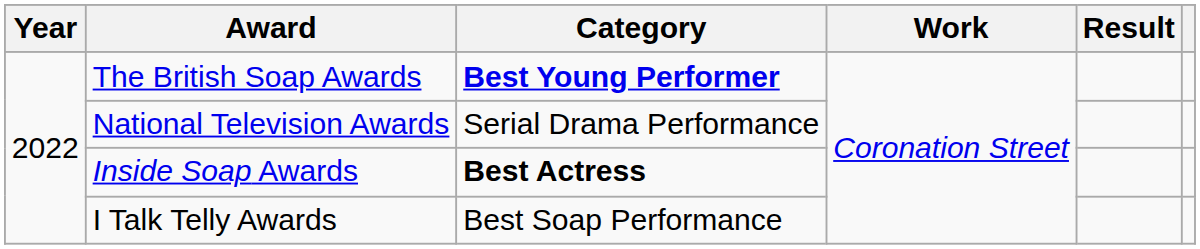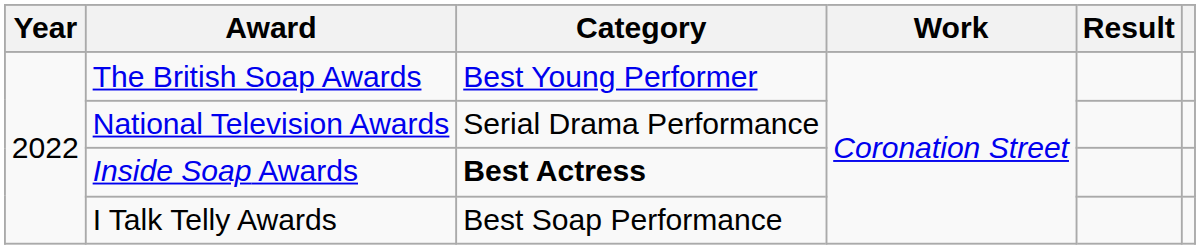(621, 76) bold -> (610, 76) normal
